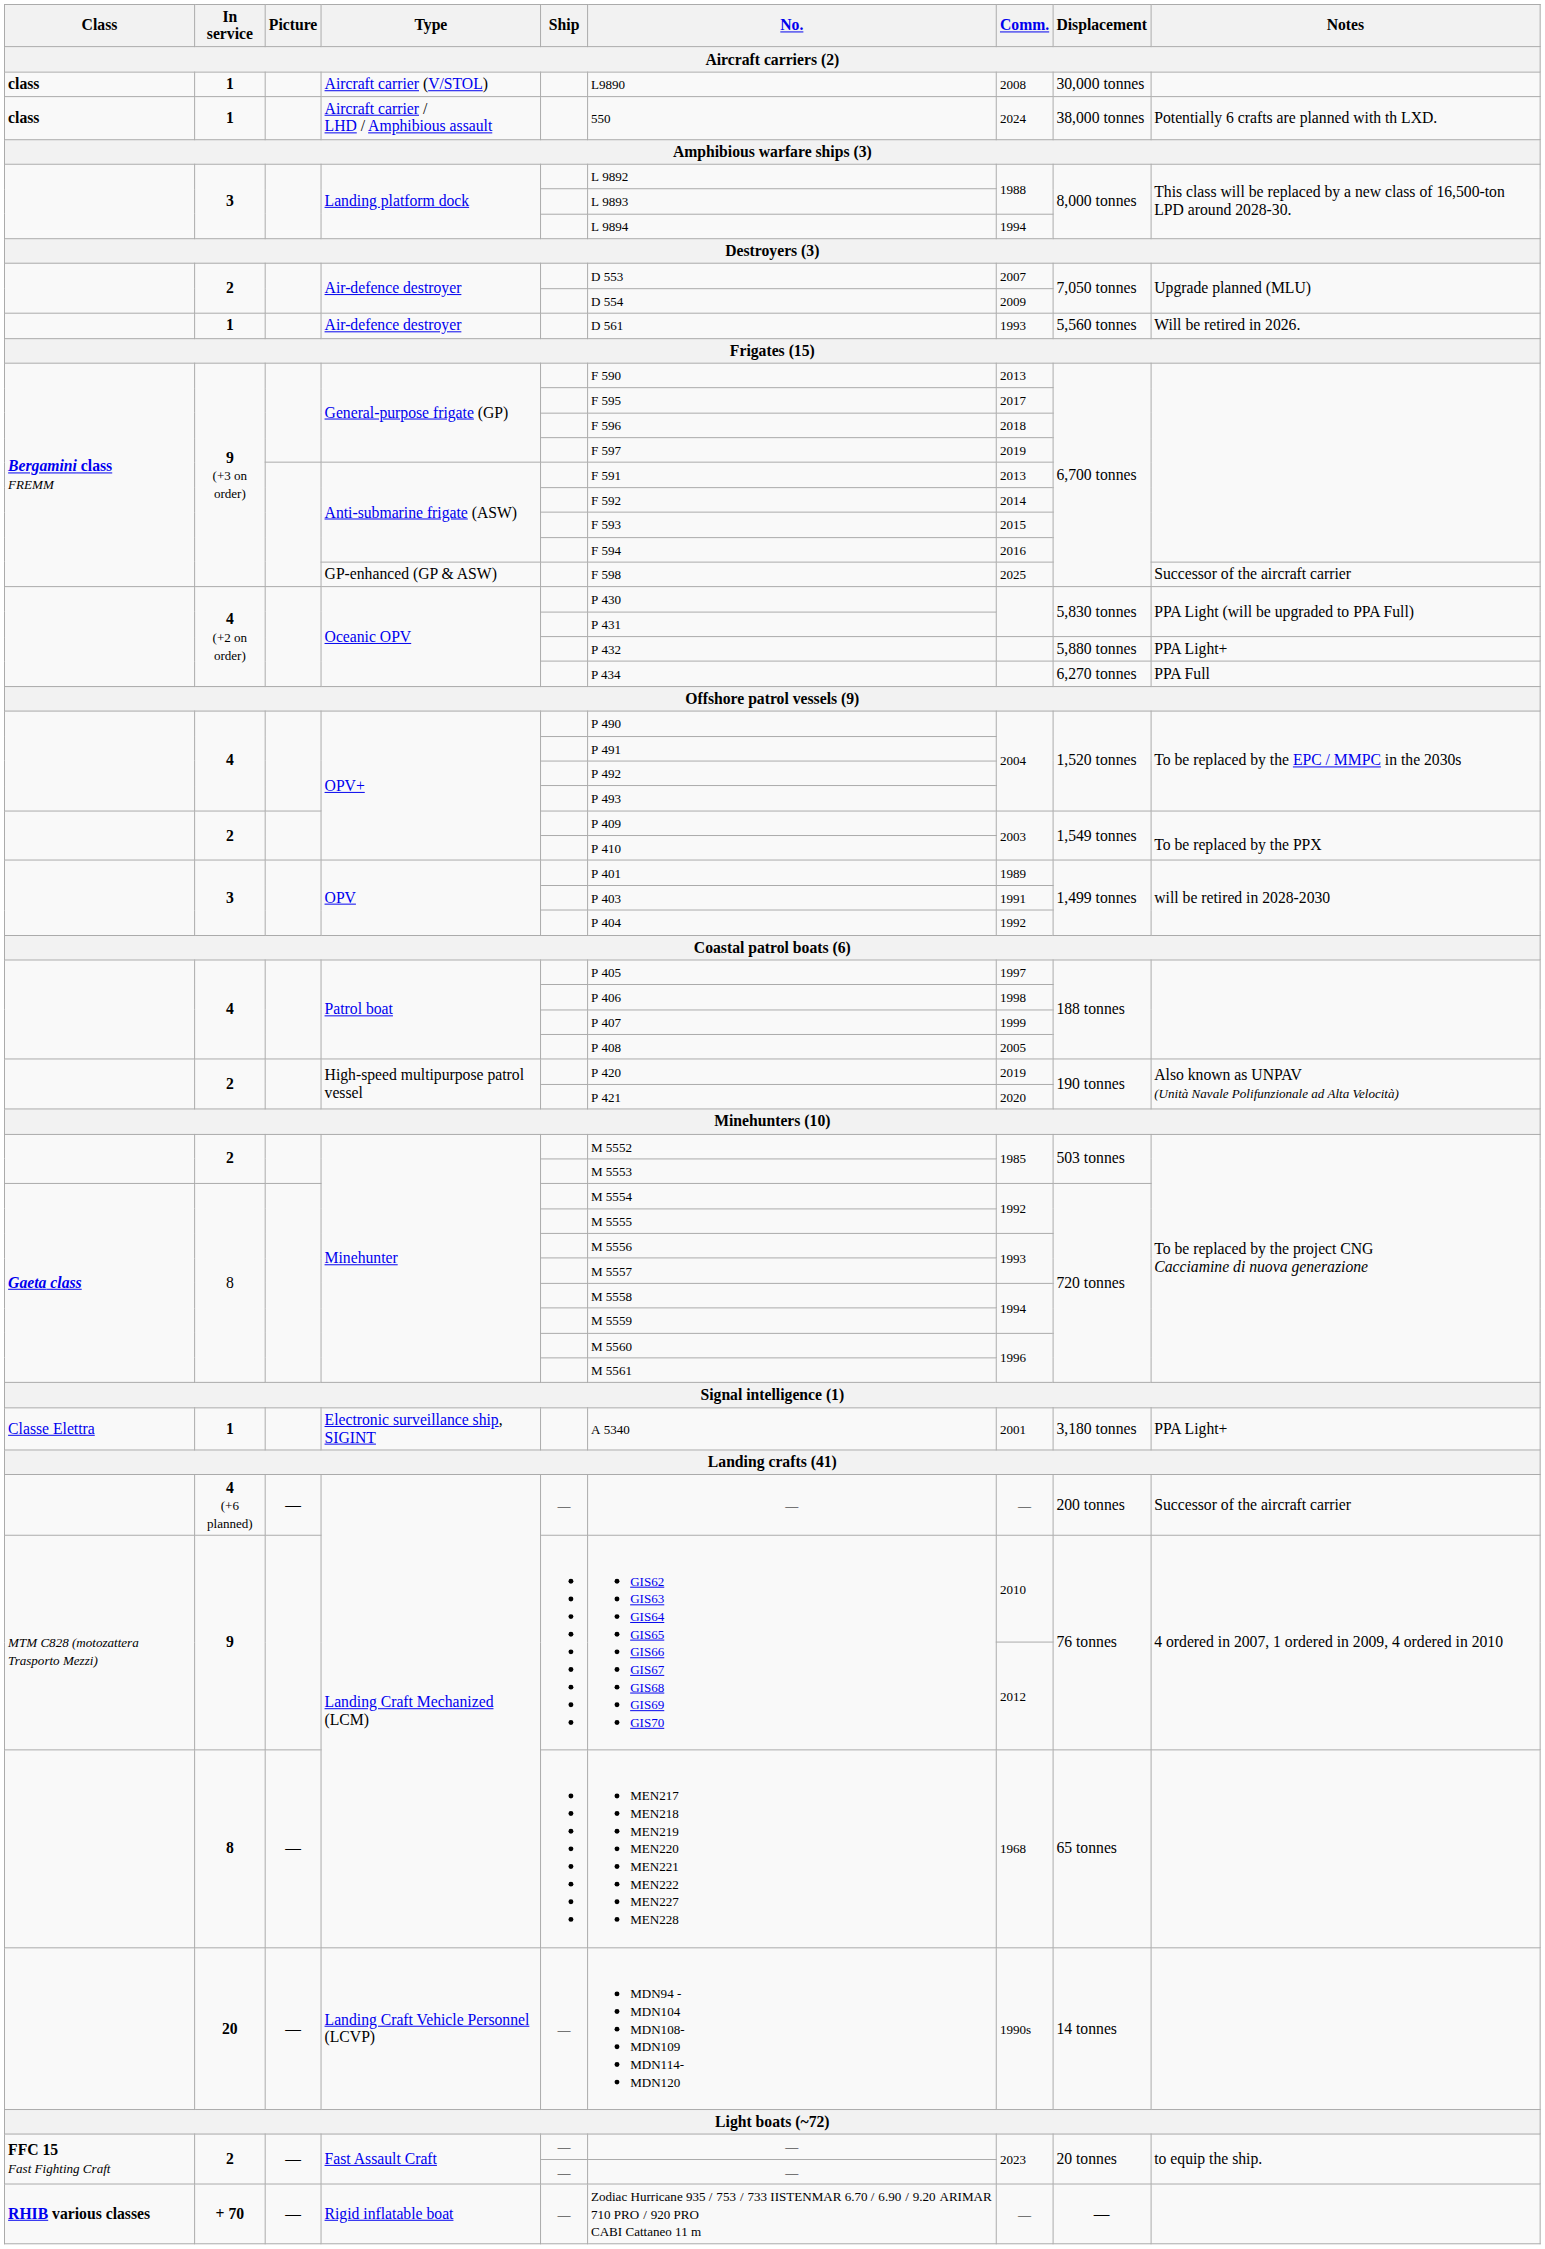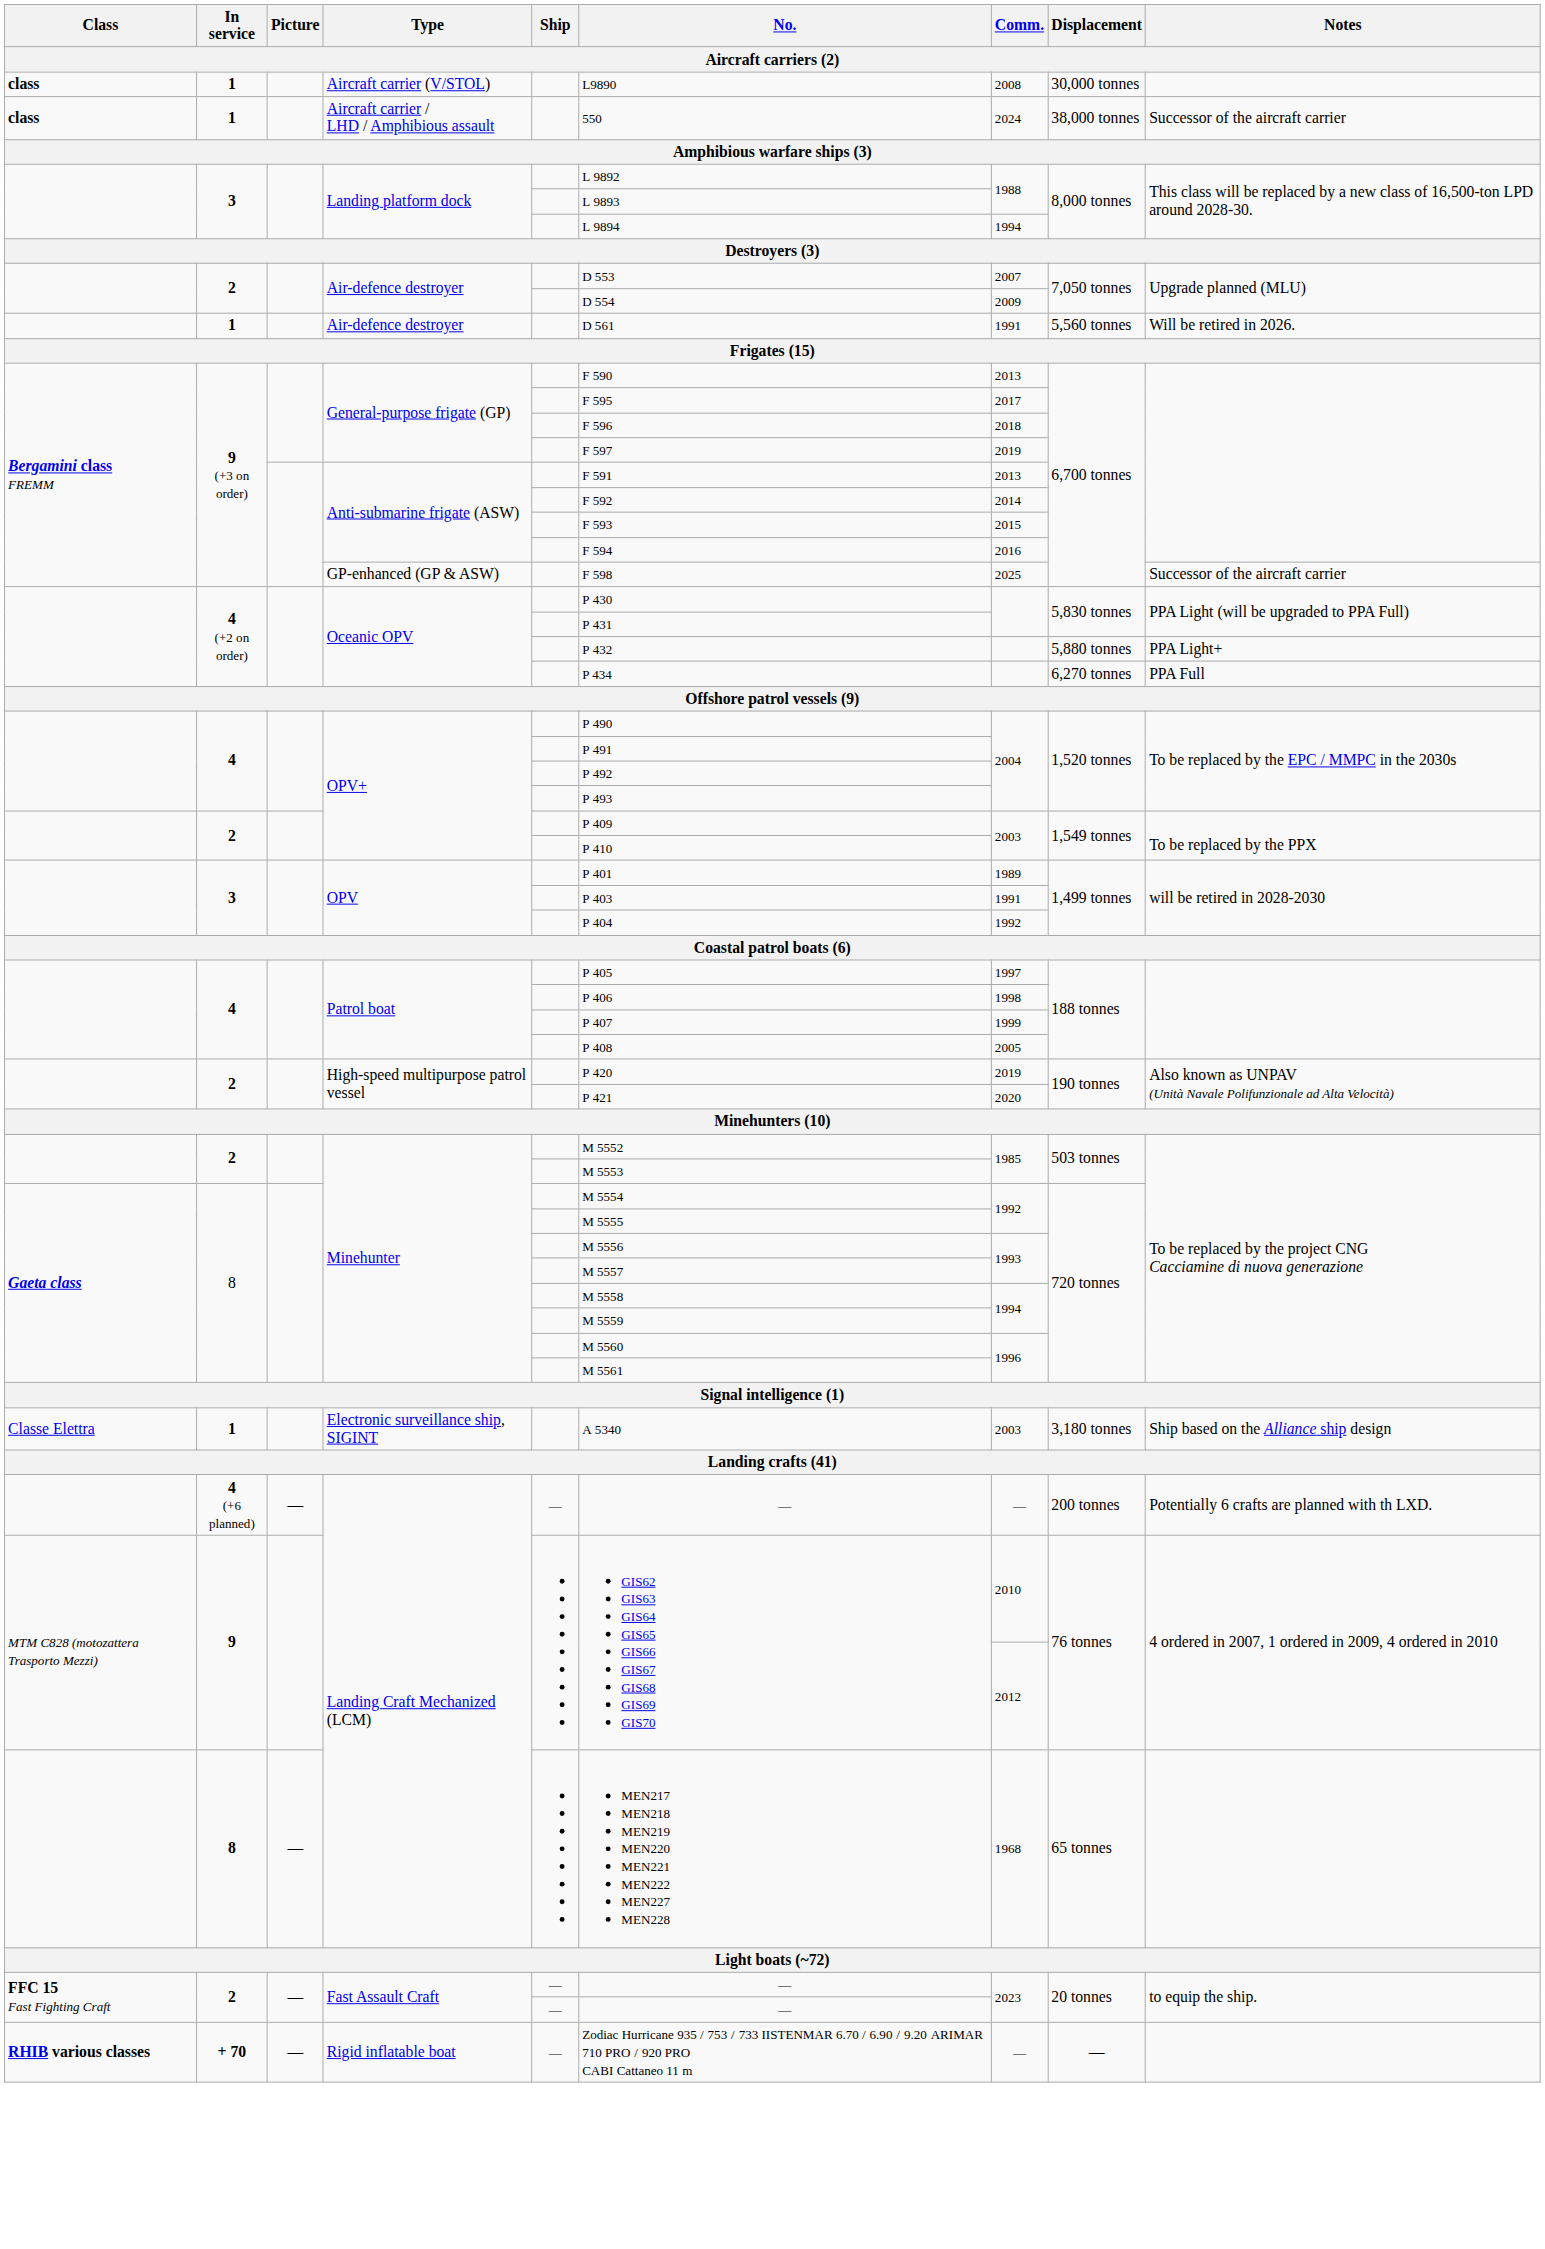(1296, 117) Potentially 6 crafts are planned with th LXD. -> (1248, 117) Successor of the aircraft carrier
(1013, 326) 1993 -> (1008, 326) 1991
(1013, 1429) 2001 -> (1008, 1429) 2003
(1191, 1428) PPA Light+ -> (1270, 1428) Ship based on the Alliance ship design
(1253, 1504) Successor of the aircraft carrier -> (1291, 1504) Potentially 6 crafts are planned with th LXD.
- row: (230, 2028)
